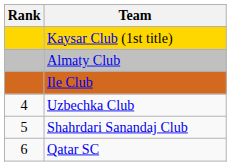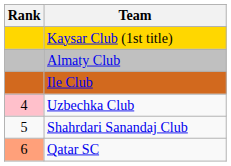(24, 104) no background -> (24, 104) pink background
(24, 149) no background -> (24, 149) lightsalmon background
